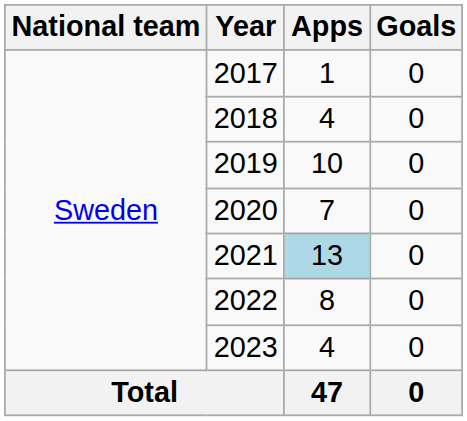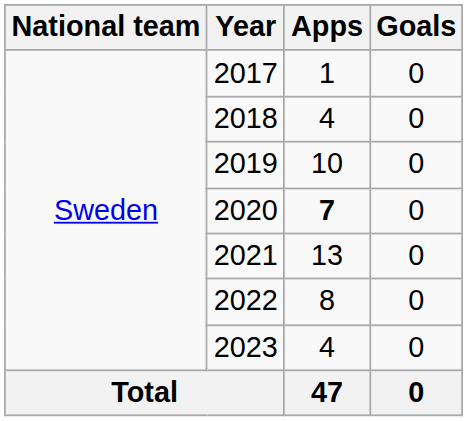(327, 210) normal -> (327, 210) bold
(327, 255) lightblue background -> (327, 255) no background
